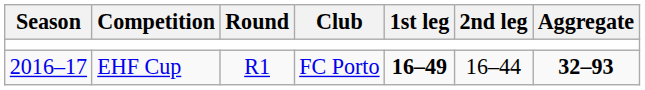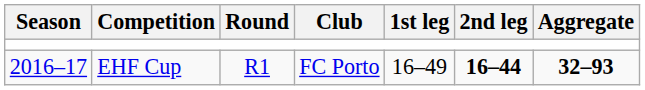(419, 67) bold -> (419, 67) normal
(493, 67) normal -> (493, 67) bold
